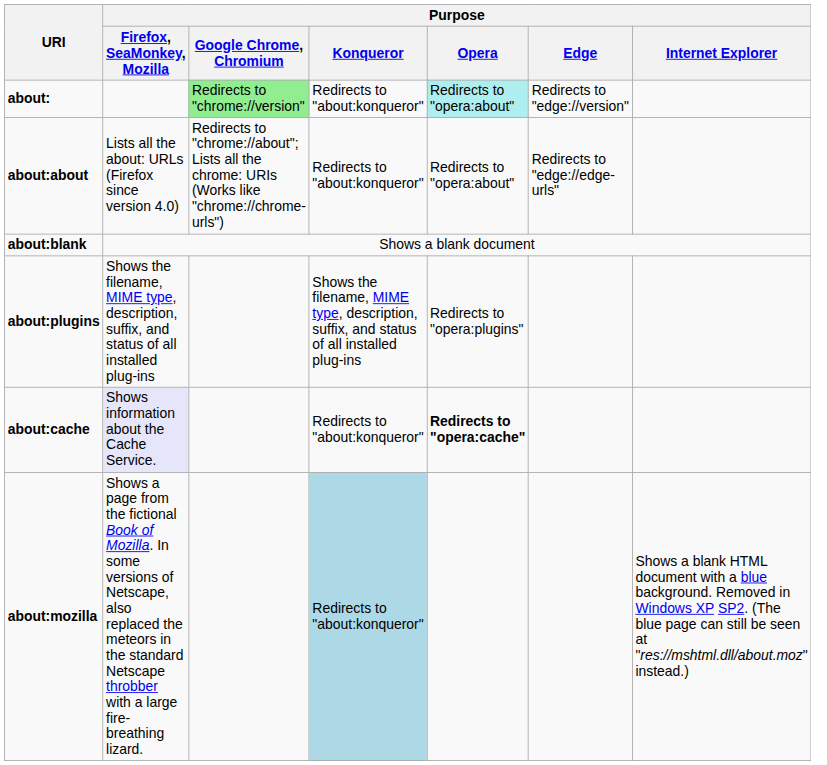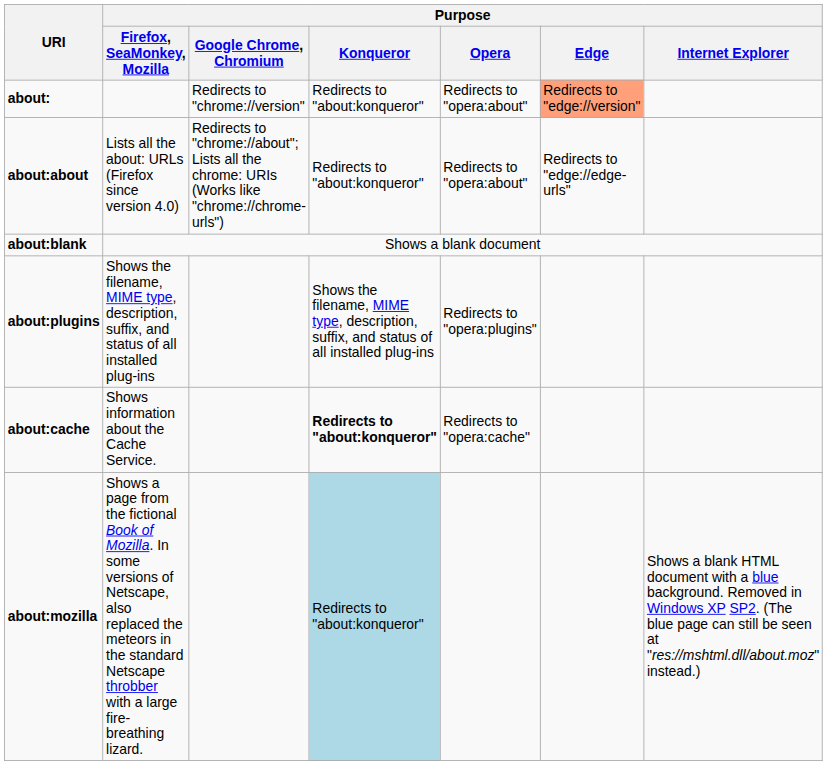(248, 98) lightgreen background -> (248, 98) no background
(472, 98) paleturquoise background -> (485, 98) no background
(580, 98) no background -> (592, 98) lightsalmon background
(141, 429) lavender background -> (141, 429) no background
(368, 429) normal -> (375, 429) bold
(478, 429) bold -> (487, 429) normal
